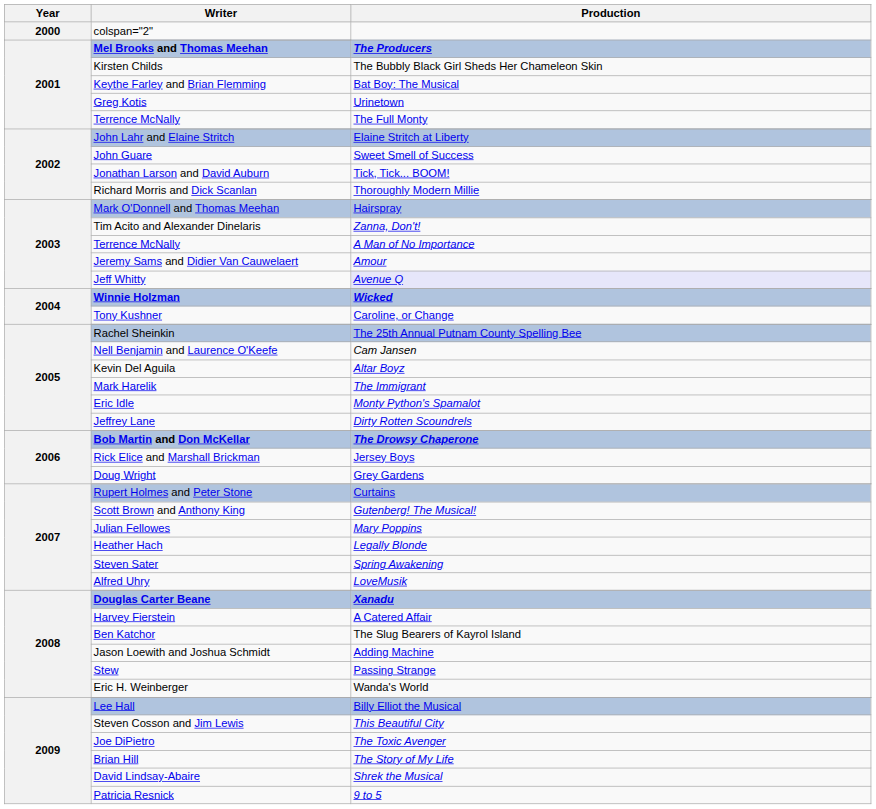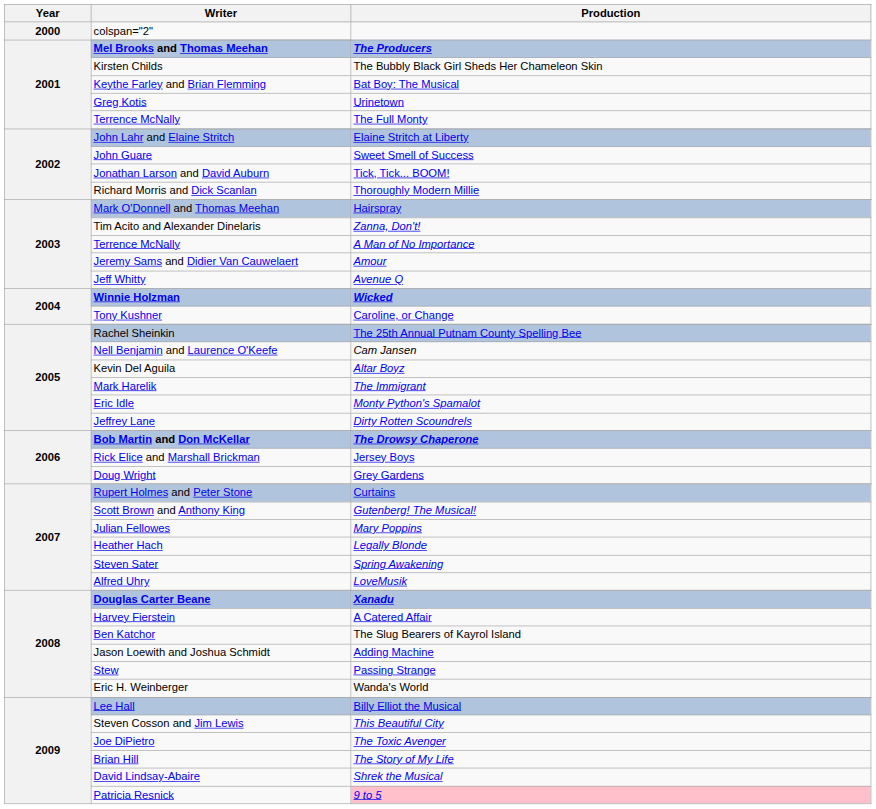(378, 279) lavender background -> (378, 279) no background
(367, 794) no background -> (367, 794) pink background
